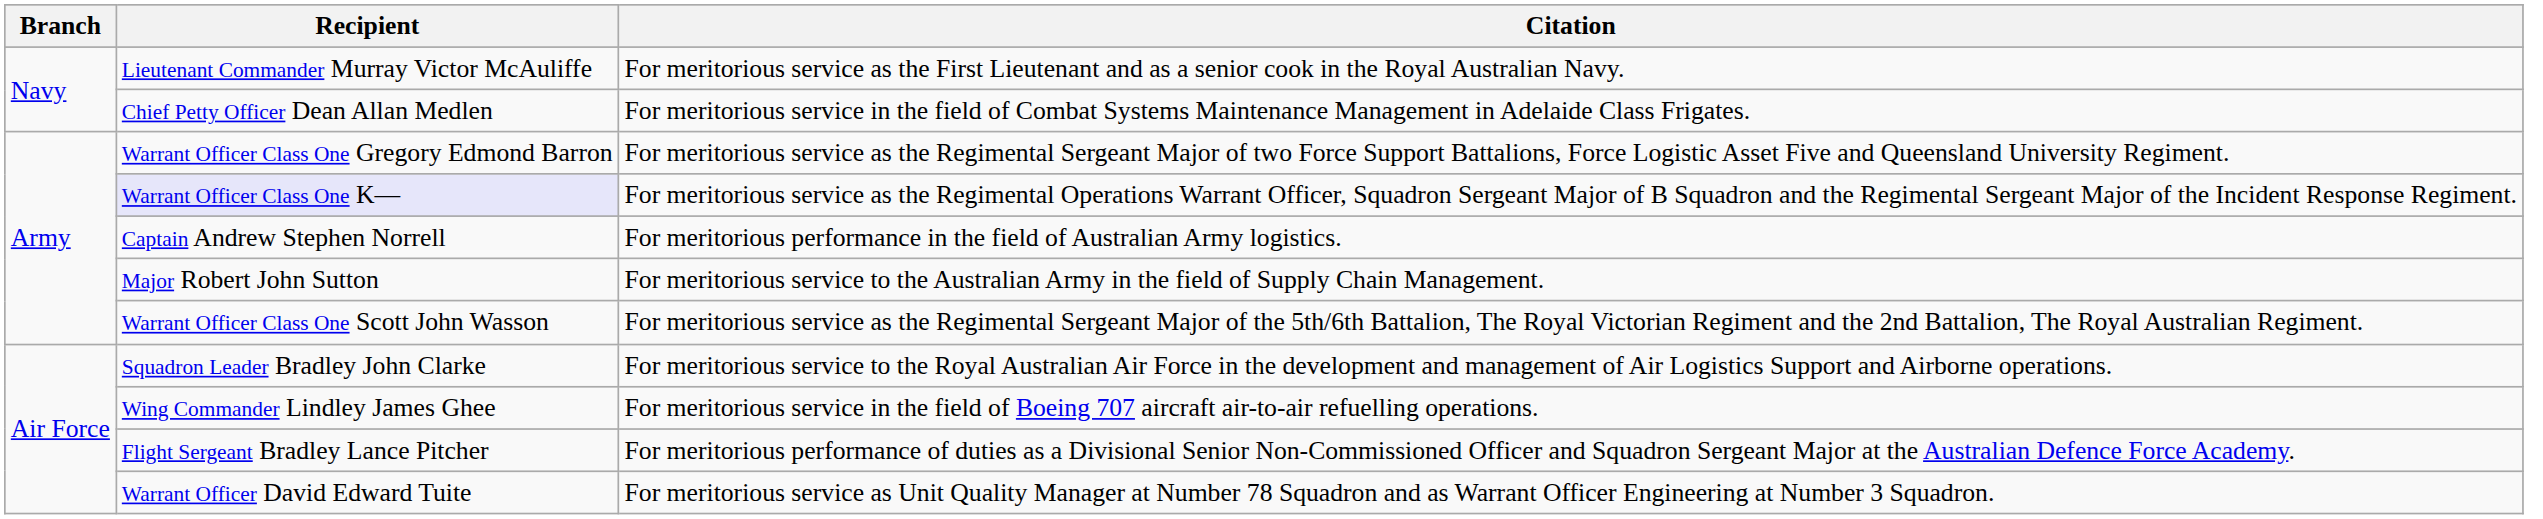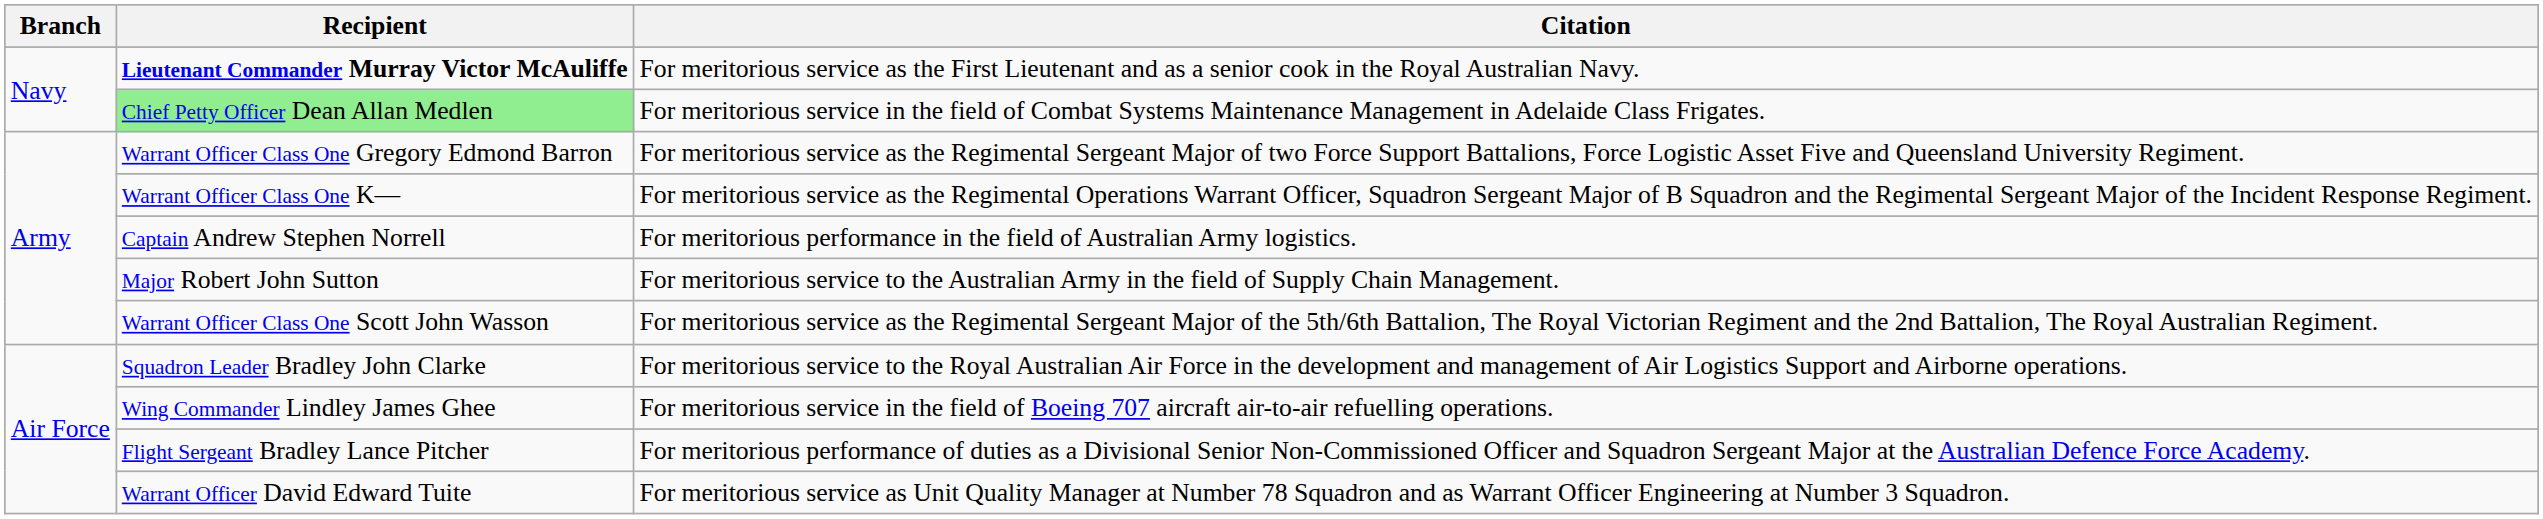(357, 68) normal -> (375, 68) bold
(307, 110) no background -> (307, 110) lightgreen background
(261, 195) lavender background -> (261, 195) no background
